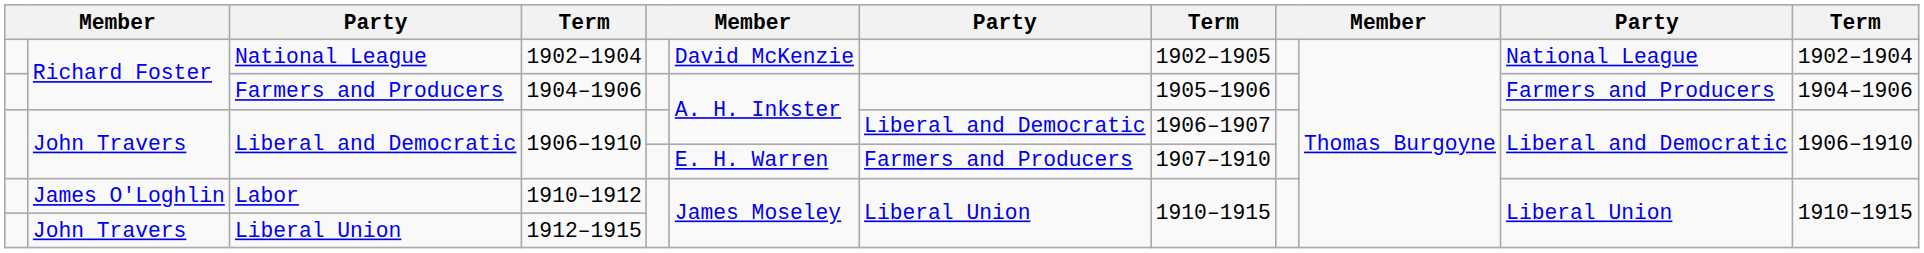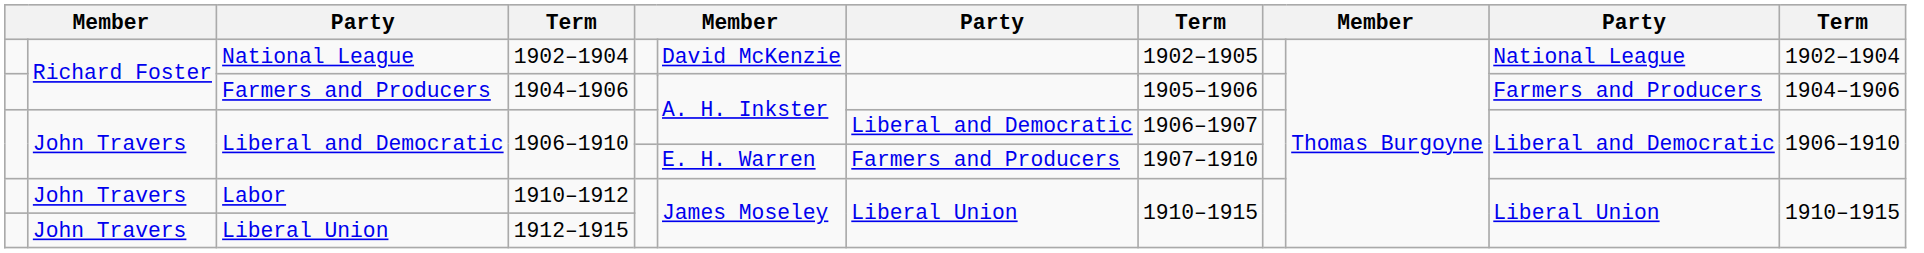(129, 196) James O'Loghlin -> (110, 196) John Travers
